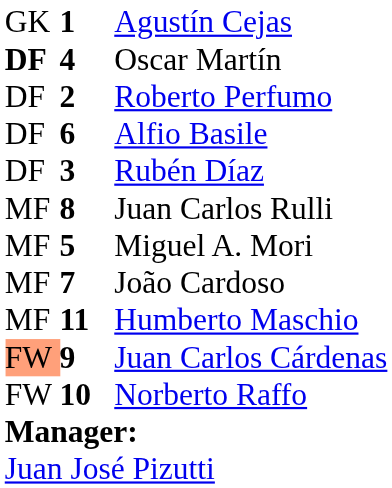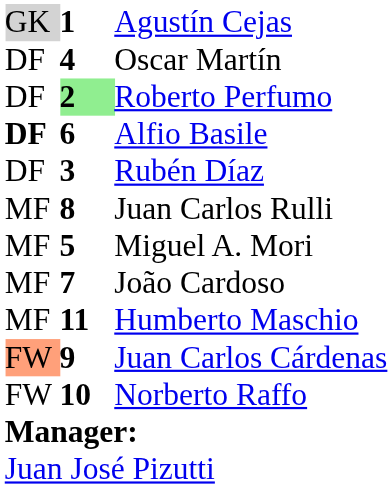(28, 22) no background -> (28, 22) lightgrey background
(26, 59) bold -> (25, 59) normal
(67, 96) no background -> (67, 96) lightgreen background
(25, 133) normal -> (26, 133) bold
